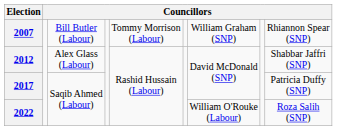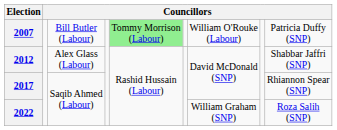(146, 33) no background -> (146, 33) lightgreen background
(224, 33) William Graham (SNP) -> (224, 33) William O'Rouke (Labour)
(298, 33) Rhiannon Spear (SNP) -> (298, 33) Patricia Duffy (SNP)
(298, 86) Patricia Duffy (SNP) -> (298, 86) Rhiannon Spear (SNP)
(224, 112) William O'Rouke (Labour) -> (224, 112) William Graham (SNP)
